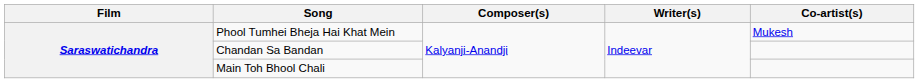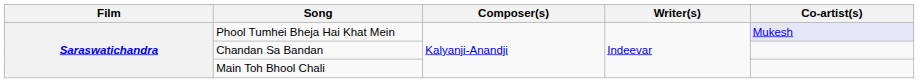(773, 31) no background -> (773, 31) lavender background
